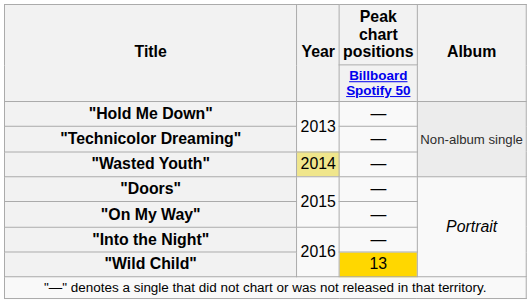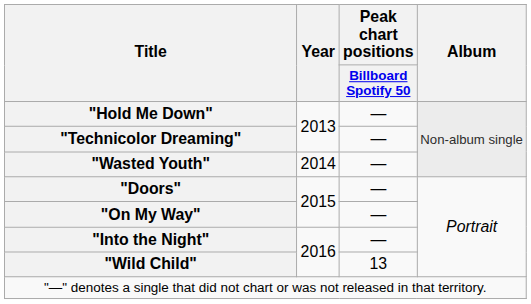(318, 164) khaki background -> (318, 164) no background
(378, 264) gold background -> (378, 264) no background
